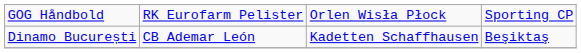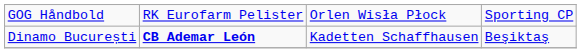(199, 37) normal -> (199, 37) bold
